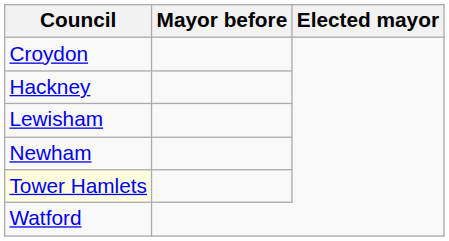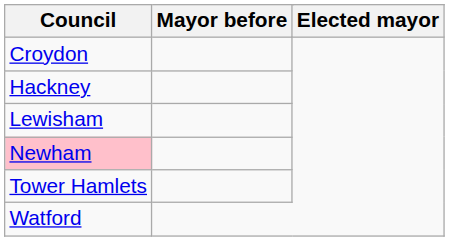(50, 152) no background -> (50, 152) pink background
(78, 185) lightyellow background -> (78, 185) no background
